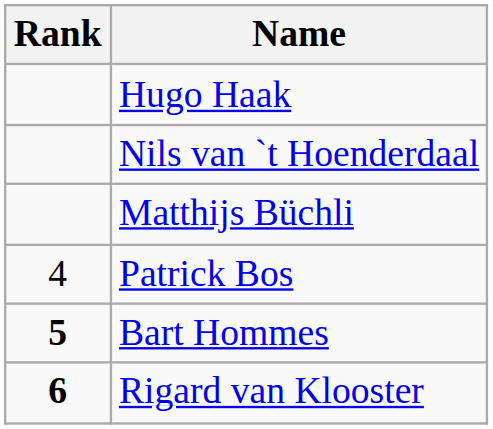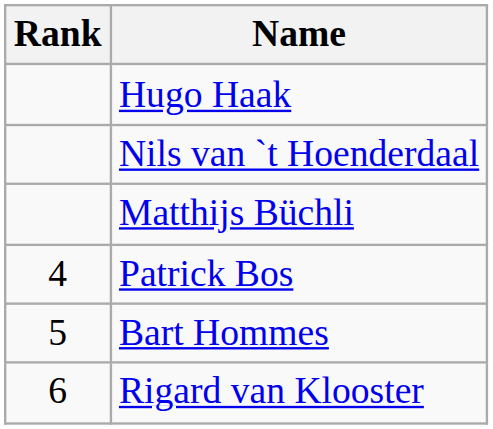(58, 332) bold -> (58, 332) normal
(58, 392) bold -> (58, 392) normal
